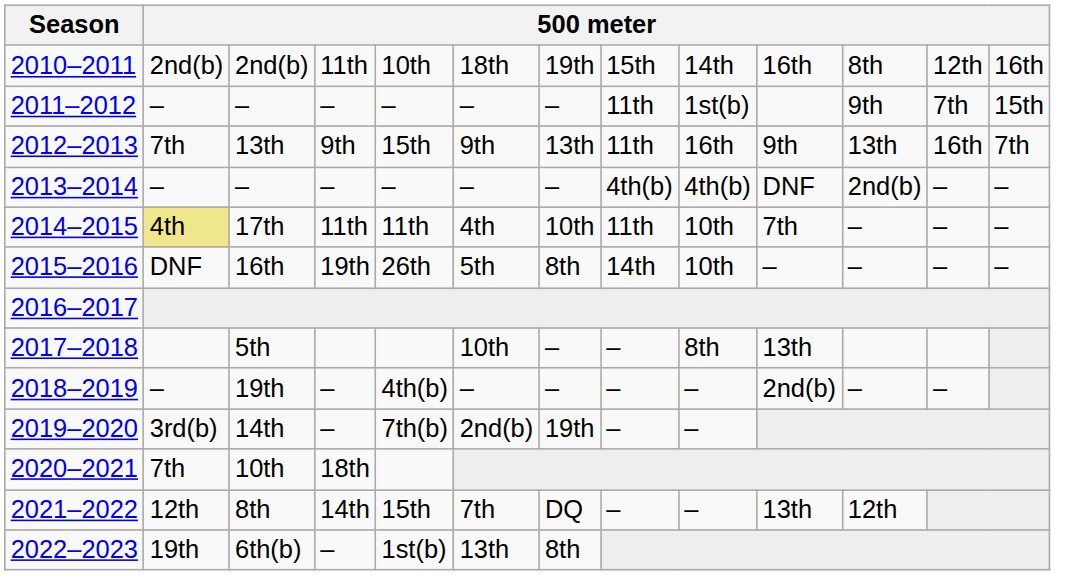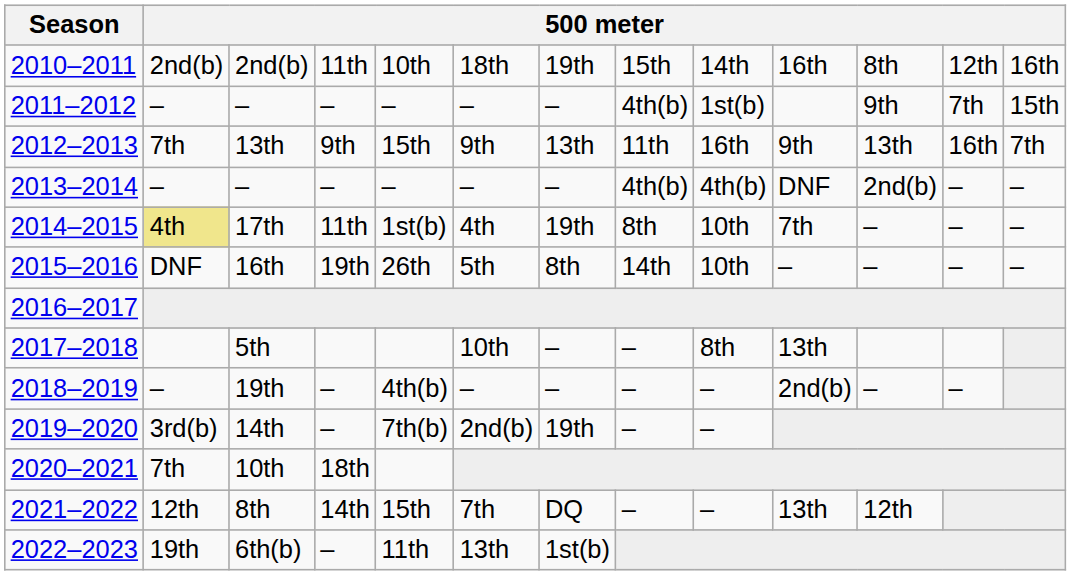(630, 105) 11th -> (655, 105) 4th(b)
(405, 226) 11th -> (414, 226) 1st(b)
(570, 226) 10th -> (570, 226) 19th
(630, 226) 11th -> (639, 226) 8th
(414, 549) 1st(b) -> (405, 549) 11th
(563, 549) 8th -> (577, 549) 1st(b)
